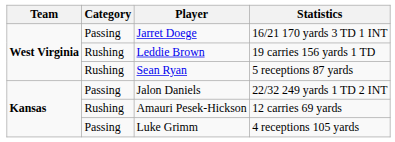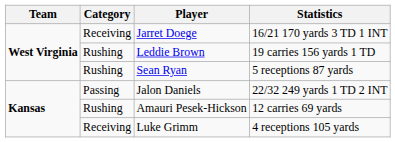(102, 33) Passing -> (107, 33) Receiving
(102, 127) Passing -> (107, 127) Receiving
